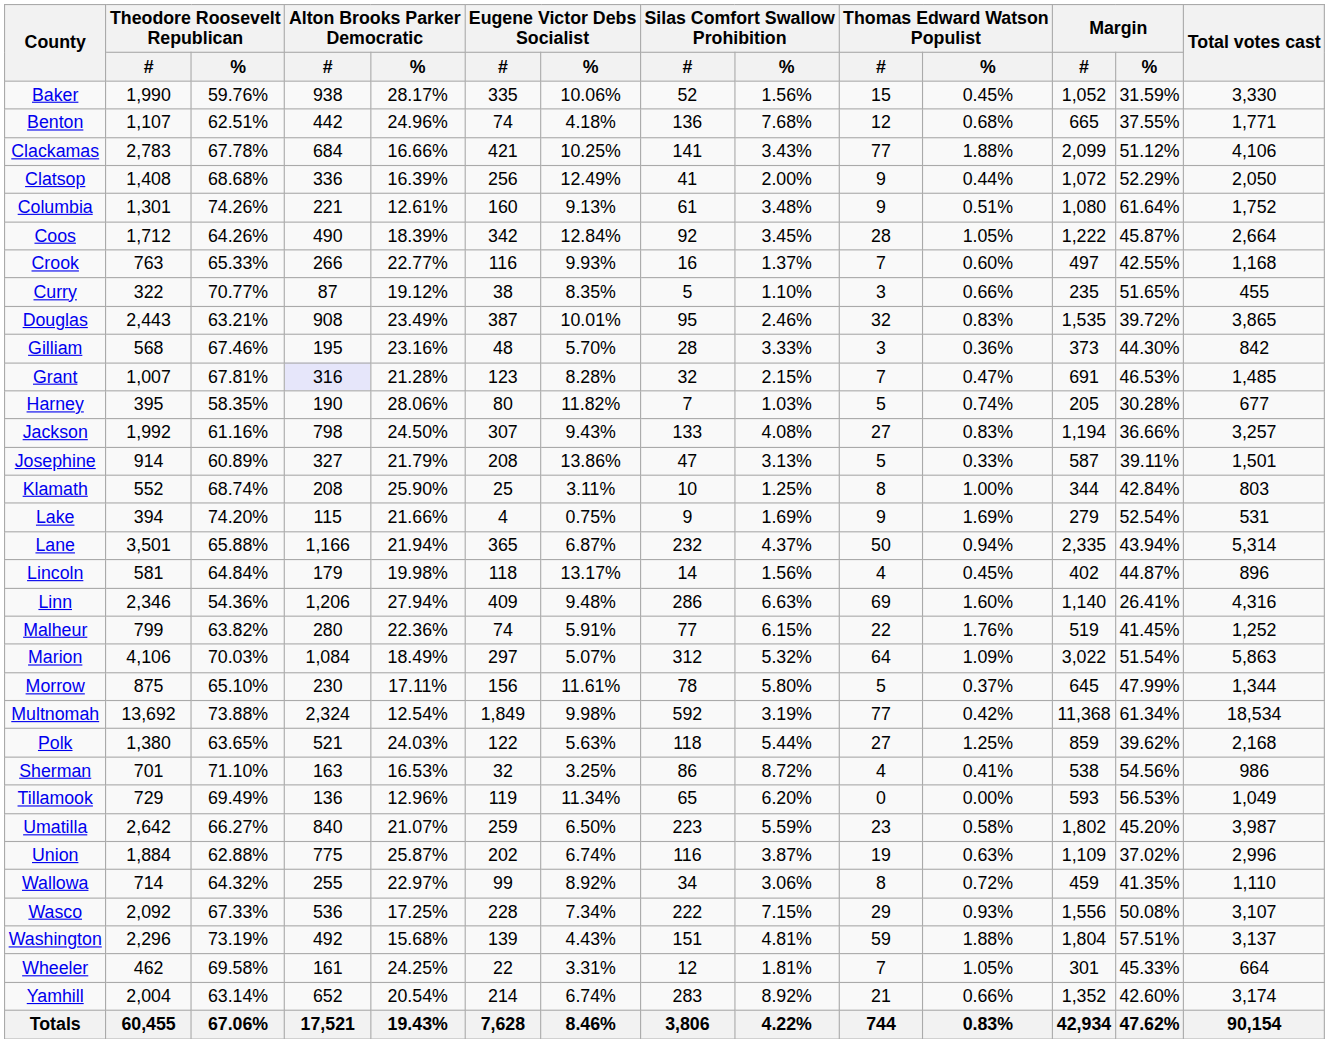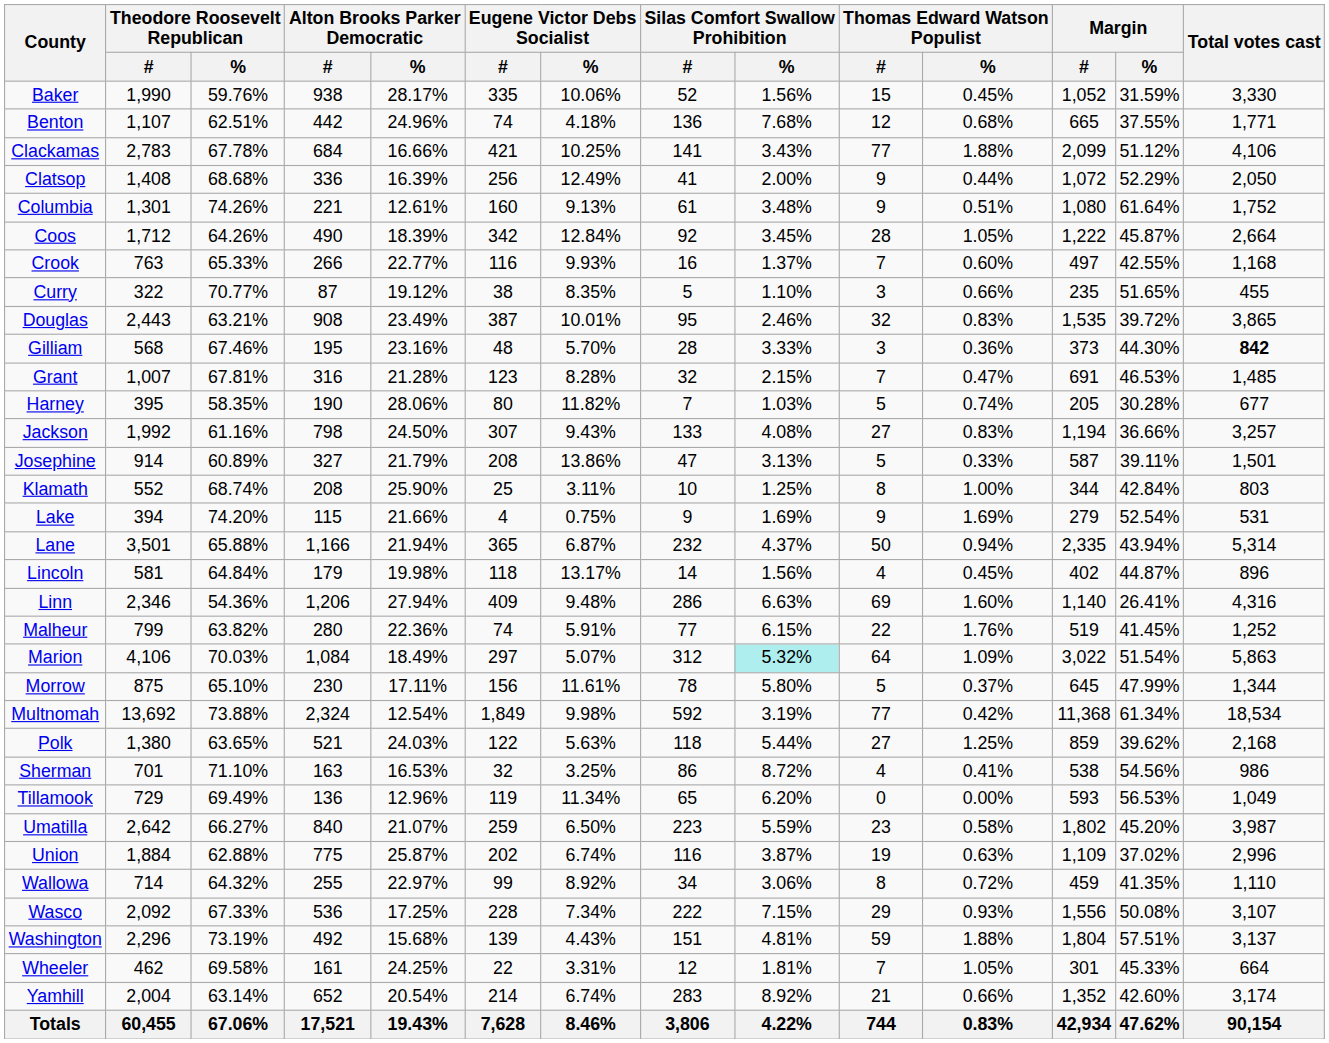(1254, 348) normal -> (1254, 348) bold
(328, 376) lavender background -> (328, 376) no background
(787, 658) no background -> (787, 658) paleturquoise background
